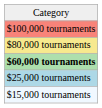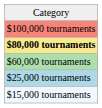(49, 45) normal -> (51, 45) bold
(51, 62) bold -> (49, 62) normal
